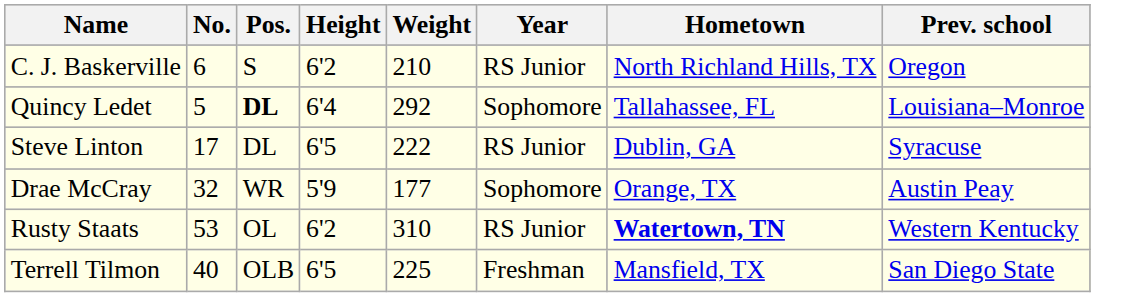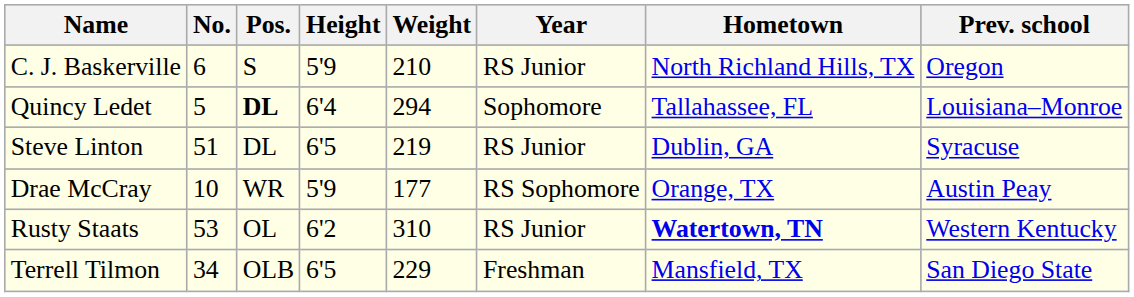(321, 65) 6'2 -> (321, 65) 5'9
(412, 106) 292 -> (412, 106) 294
(206, 147) 17 -> (206, 147) 51
(412, 147) 222 -> (412, 147) 219
(206, 188) 32 -> (206, 188) 10
(542, 188) Sophomore -> (561, 188) RS Sophomore
(206, 270) 40 -> (206, 270) 34
(412, 270) 225 -> (412, 270) 229
